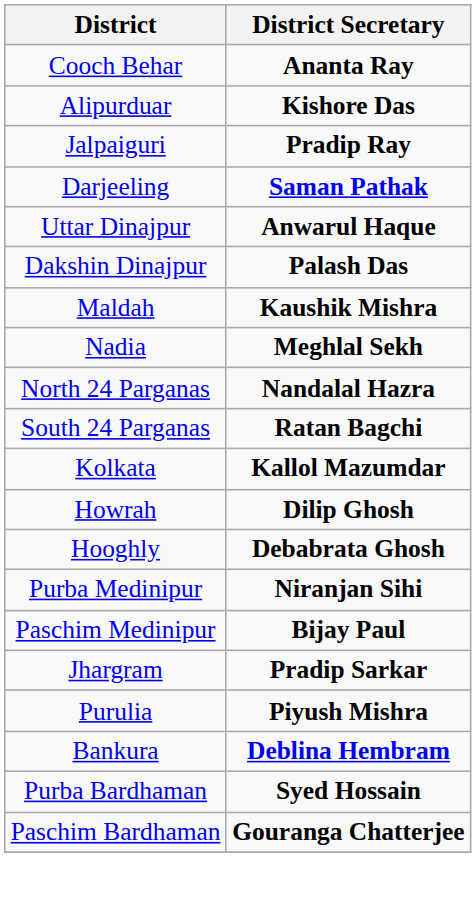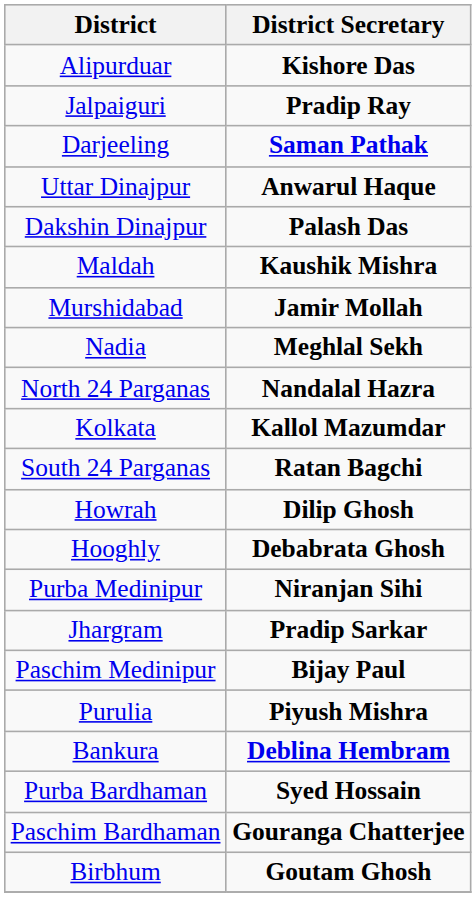- row: (116, 65)
+ row: (116, 307)
rows swapped: (116, 428) <-> (116, 468)
rows swapped: (116, 629) <-> (116, 670)
+ row: (116, 871)
